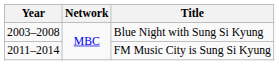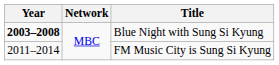(33, 32) normal -> (33, 32) bold
